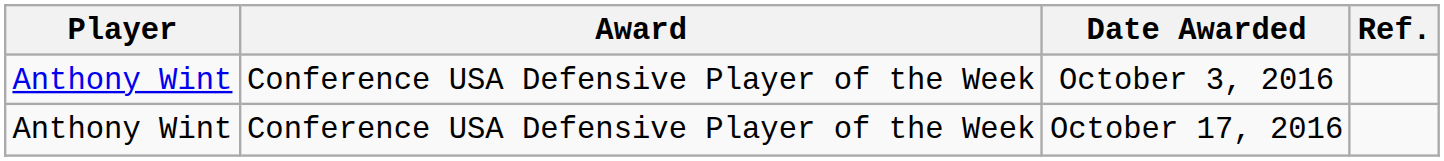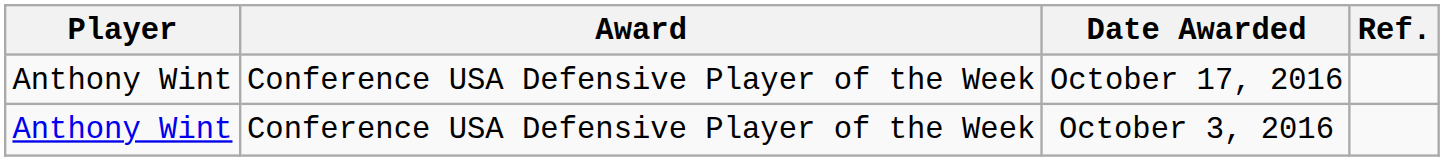rows swapped: (1197, 80) <-> (1197, 130)
